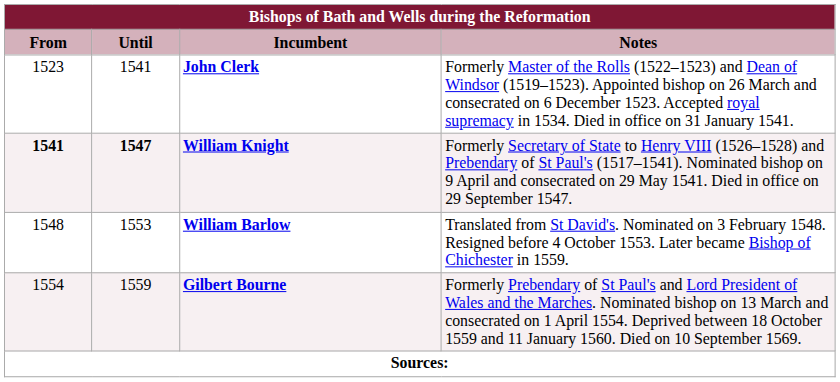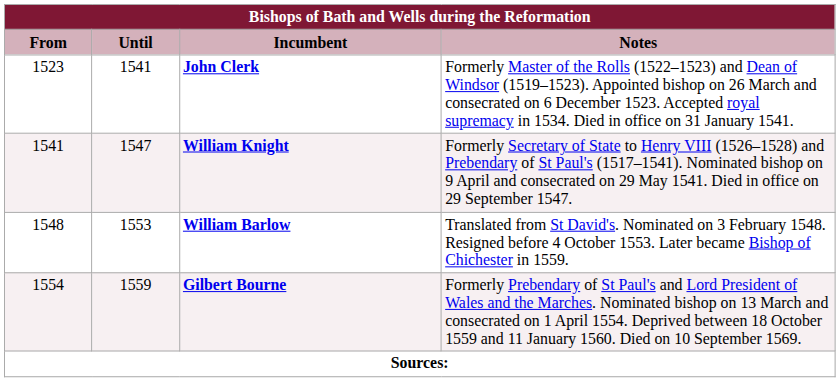(48, 145) bold -> (48, 145) normal
(136, 145) bold -> (136, 145) normal
